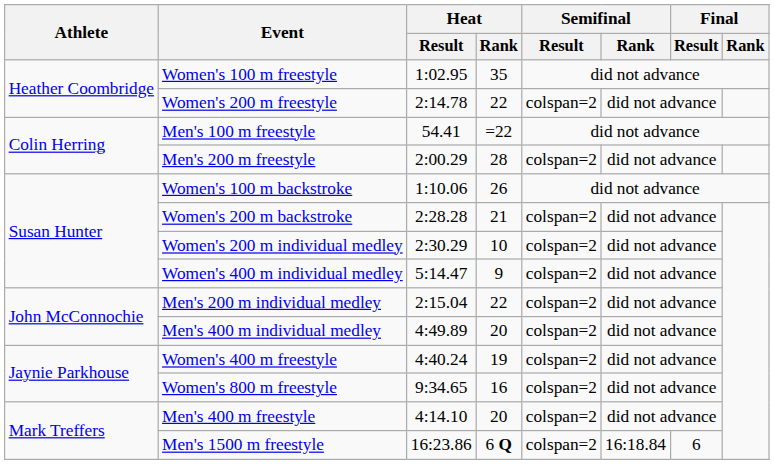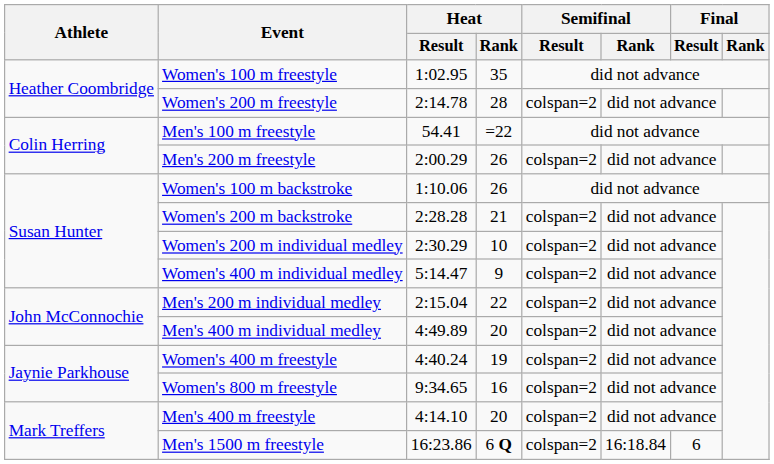(499, 103) 22 -> (499, 103) 28
(499, 160) 28 -> (499, 160) 26
